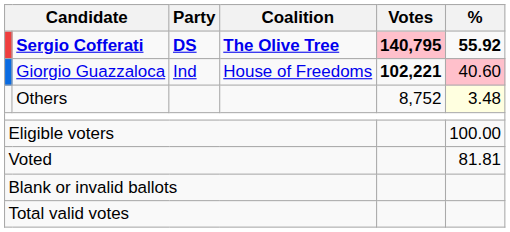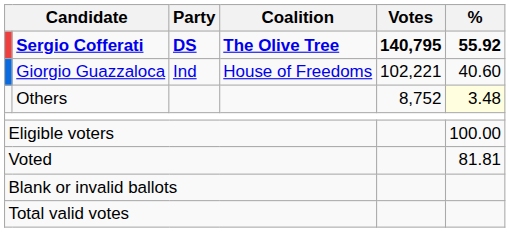(411, 44) pink background -> (411, 44) no background
(411, 71) bold -> (411, 71) normal
(480, 71) pink background -> (480, 71) no background
